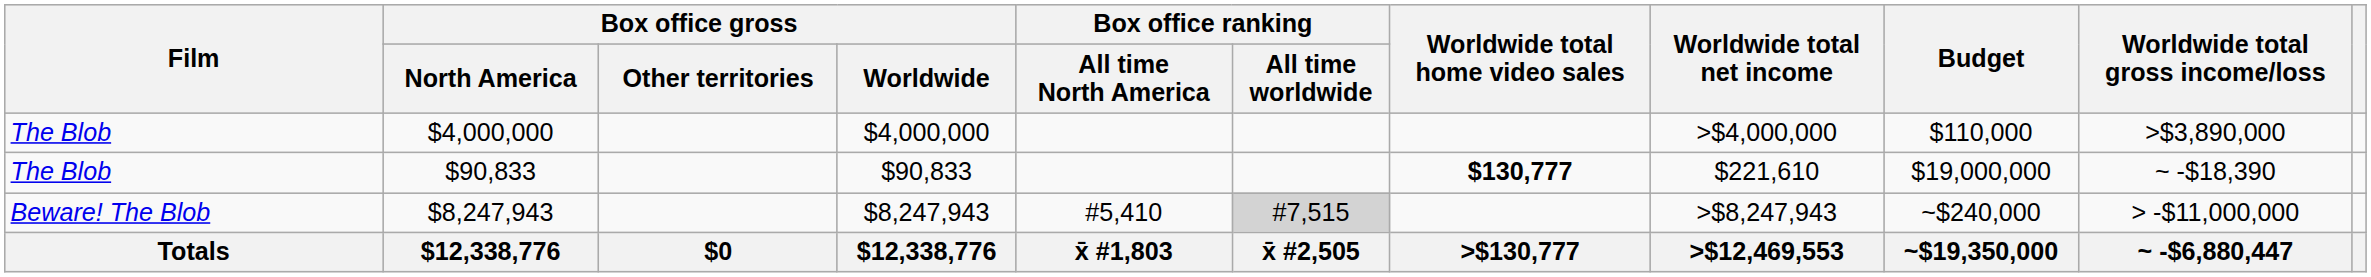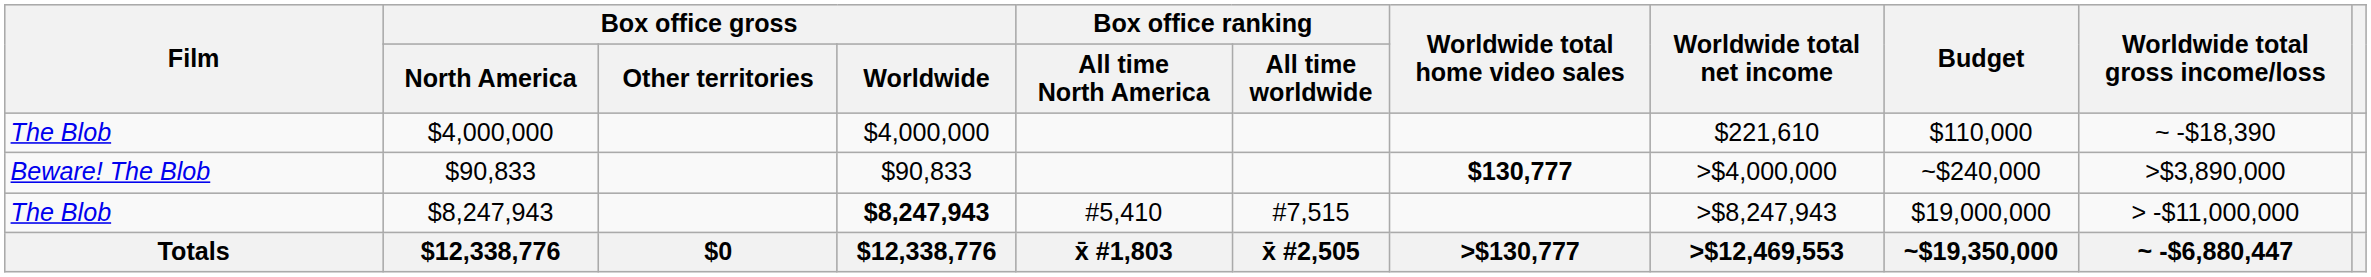(1767, 132) >$4,000,000 -> (1767, 132) $221,610
(2215, 132) >$3,890,000 -> (2215, 132) ~ -$18,390
(61, 172) The Blob -> (110, 172) Beware! The Blob
(1767, 172) $221,610 -> (1767, 172) >$4,000,000
(1981, 172) $19,000,000 -> (1981, 172) ~$240,000
(2215, 172) ~ -$18,390 -> (2215, 172) >$3,890,000
(110, 212) Beware! The Blob -> (61, 212) The Blob
(927, 212) normal -> (927, 212) bold
(1311, 212) lightgrey background -> (1311, 212) no background
(1981, 212) ~$240,000 -> (1981, 212) $19,000,000
